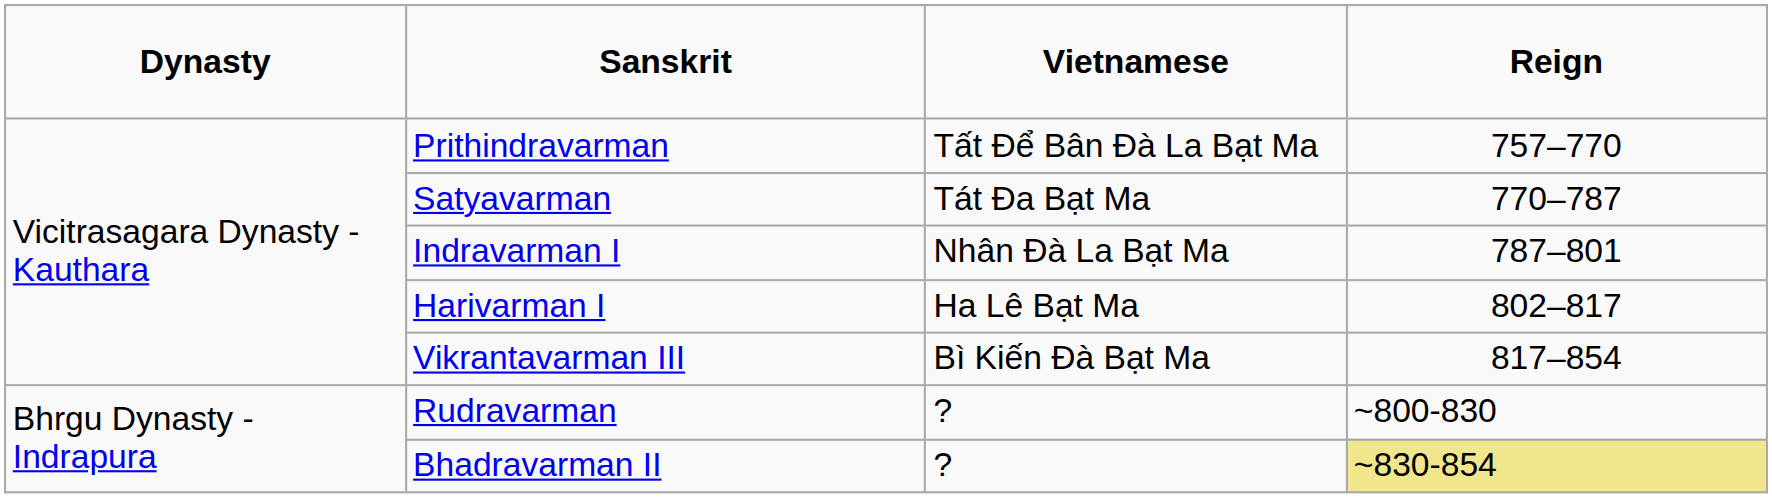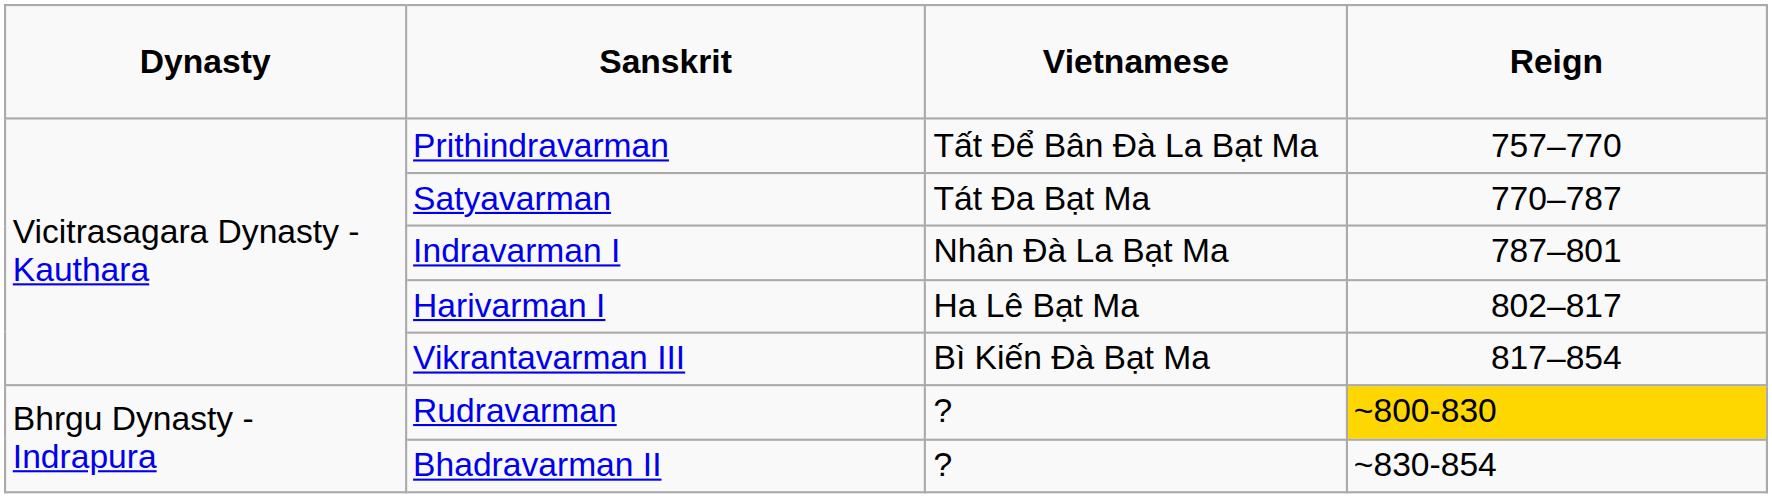(1425, 411) no background -> (1425, 411) gold background
(1425, 465) khaki background -> (1425, 465) no background
